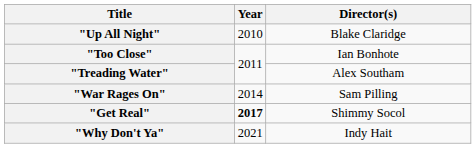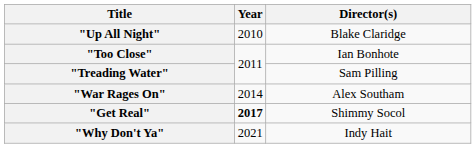(368, 73) Alex Southam -> (368, 73) Sam Pilling
(368, 93) Sam Pilling -> (368, 93) Alex Southam
